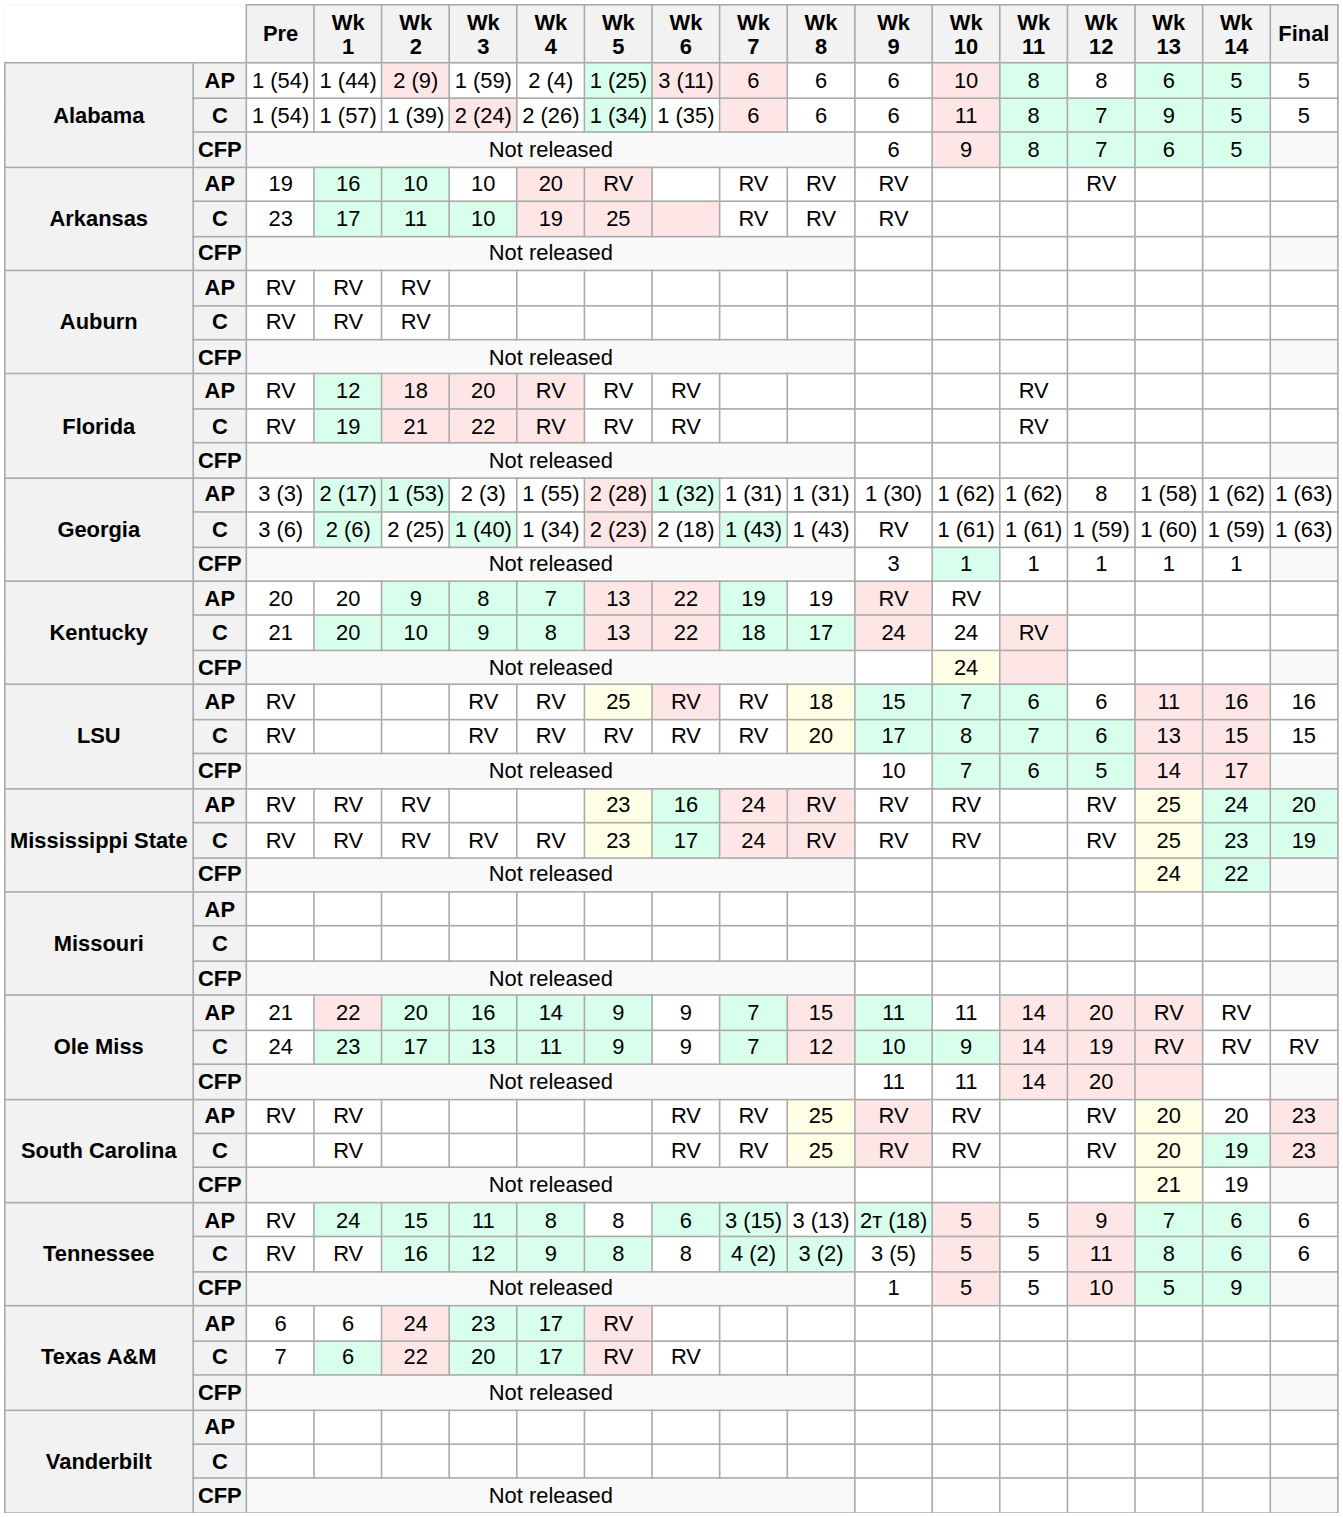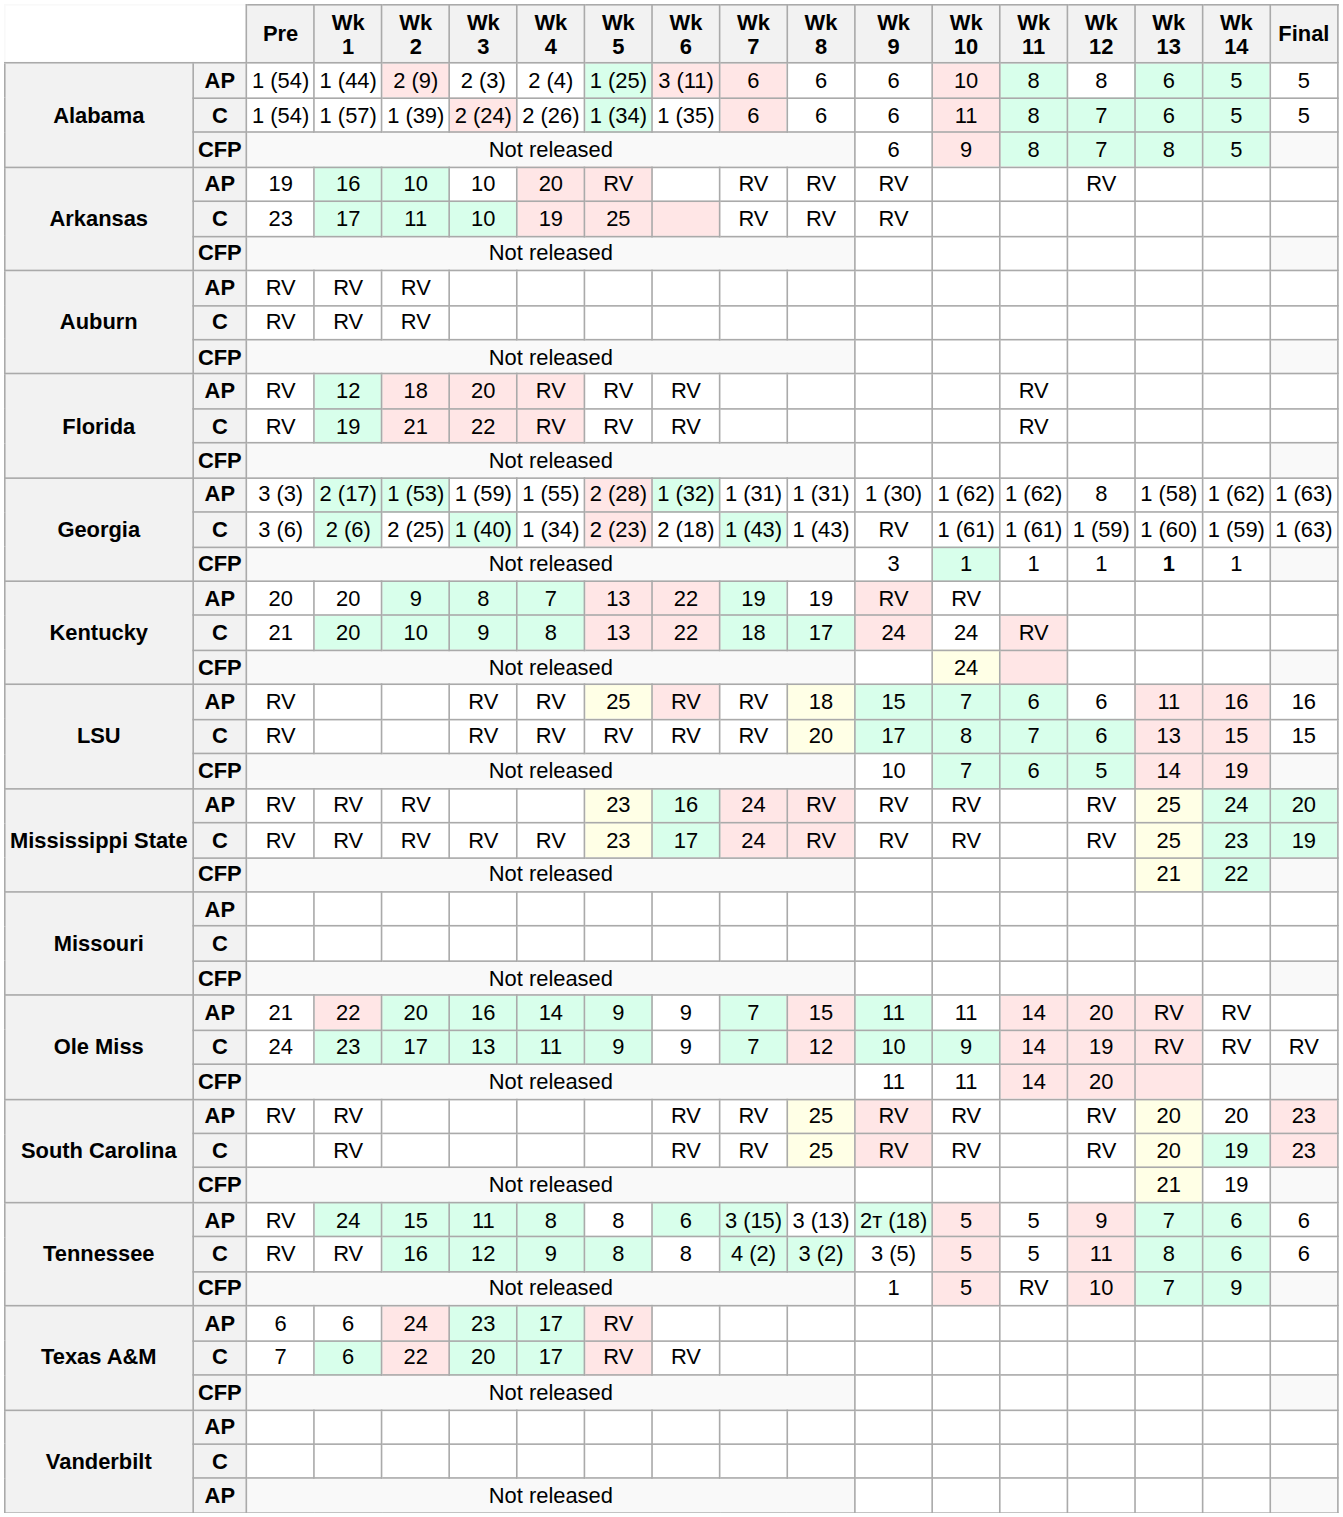(483, 80) 1 (59) -> (483, 80) 2 (3)
(1169, 115) 9 -> (1169, 115) 6
(1169, 149) 6 -> (1169, 149) 8
(483, 494) 2 (3) -> (483, 494) 1 (59)
(1169, 564) normal -> (1169, 564) bold
(1236, 771) 17 -> (1236, 771) 19
(1169, 874) 24 -> (1169, 874) 21
(1034, 1288) 5 -> (1034, 1288) RV
(1169, 1288) 5 -> (1169, 1288) 7
(220, 1495) CFP -> (220, 1495) AP
